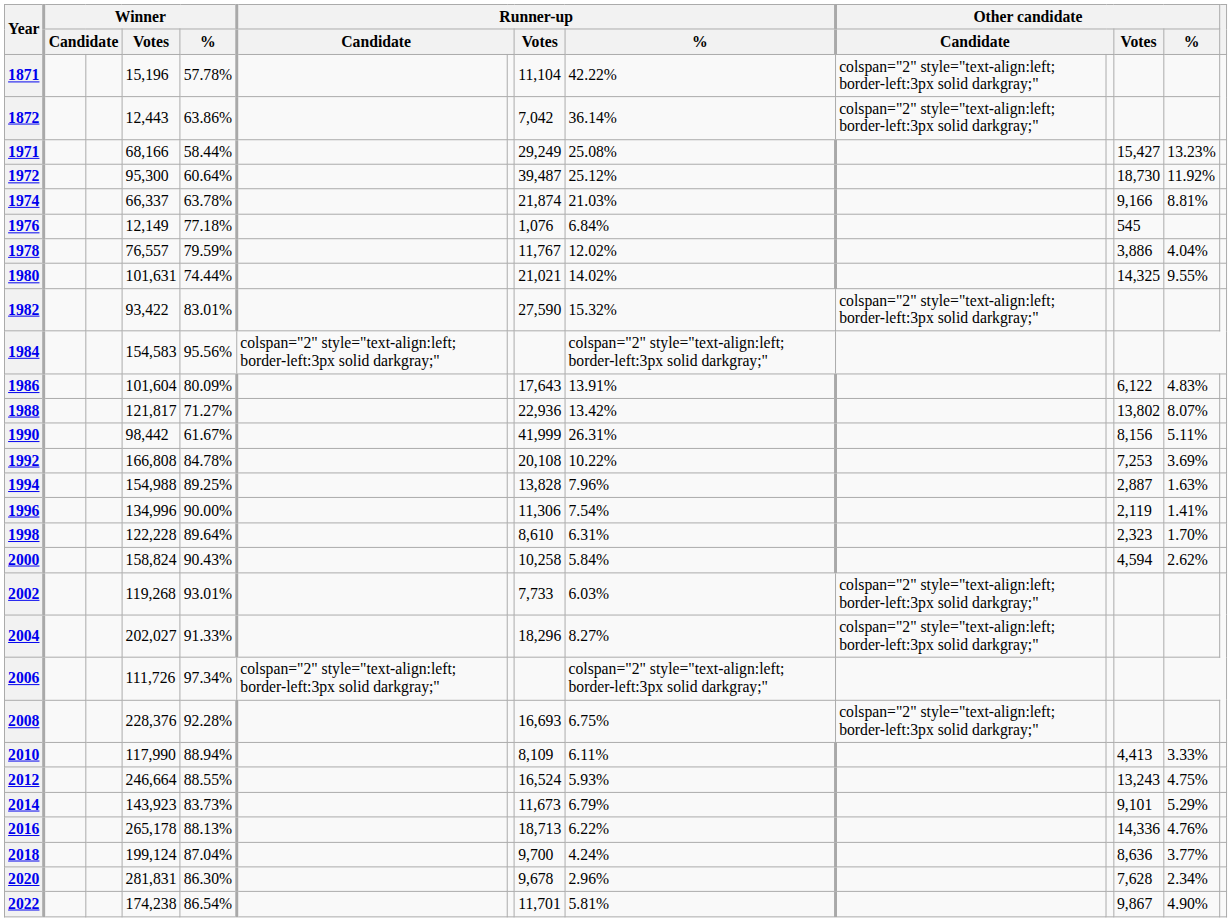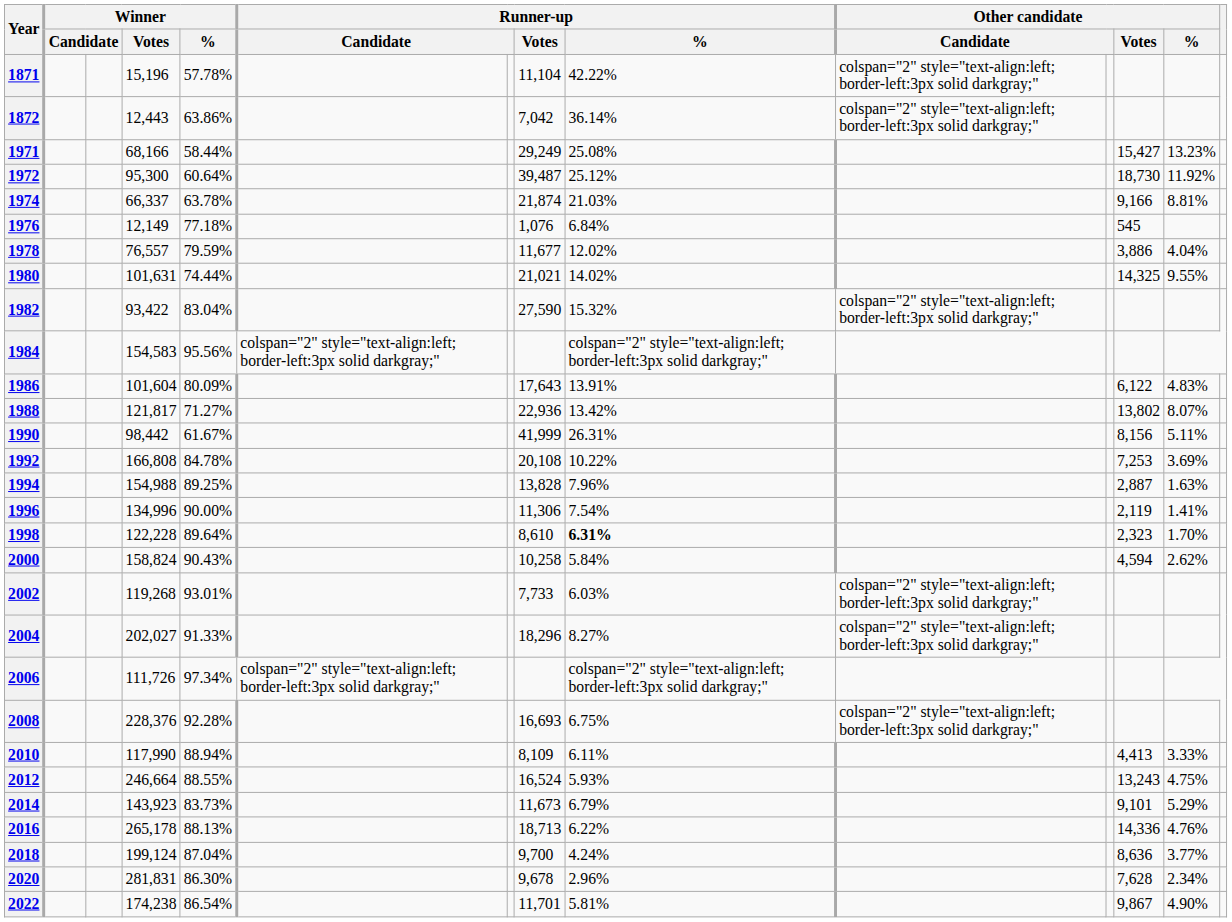(539, 251) 11,767 -> (539, 251) 11,677
(208, 309) 83.01% -> (208, 309) 83.04%
(589, 535) normal -> (590, 535) bold
